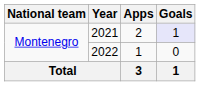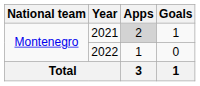(139, 33) no background -> (139, 33) lightgrey background
(176, 33) lavender background -> (176, 33) no background
